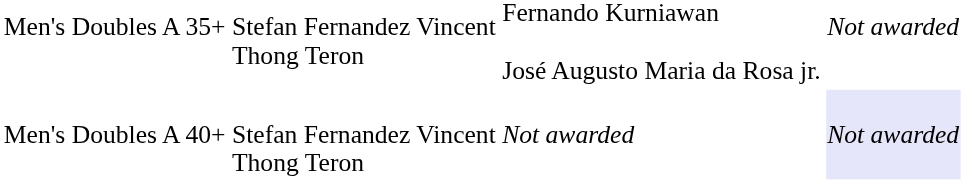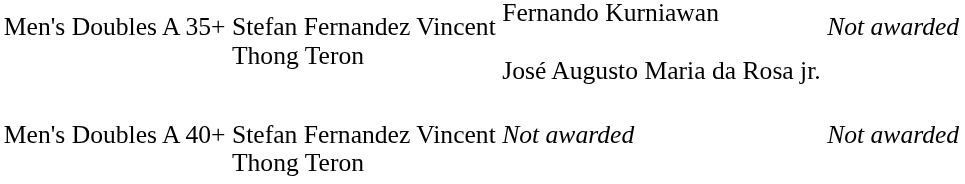(893, 134) lavender background -> (893, 134) no background
